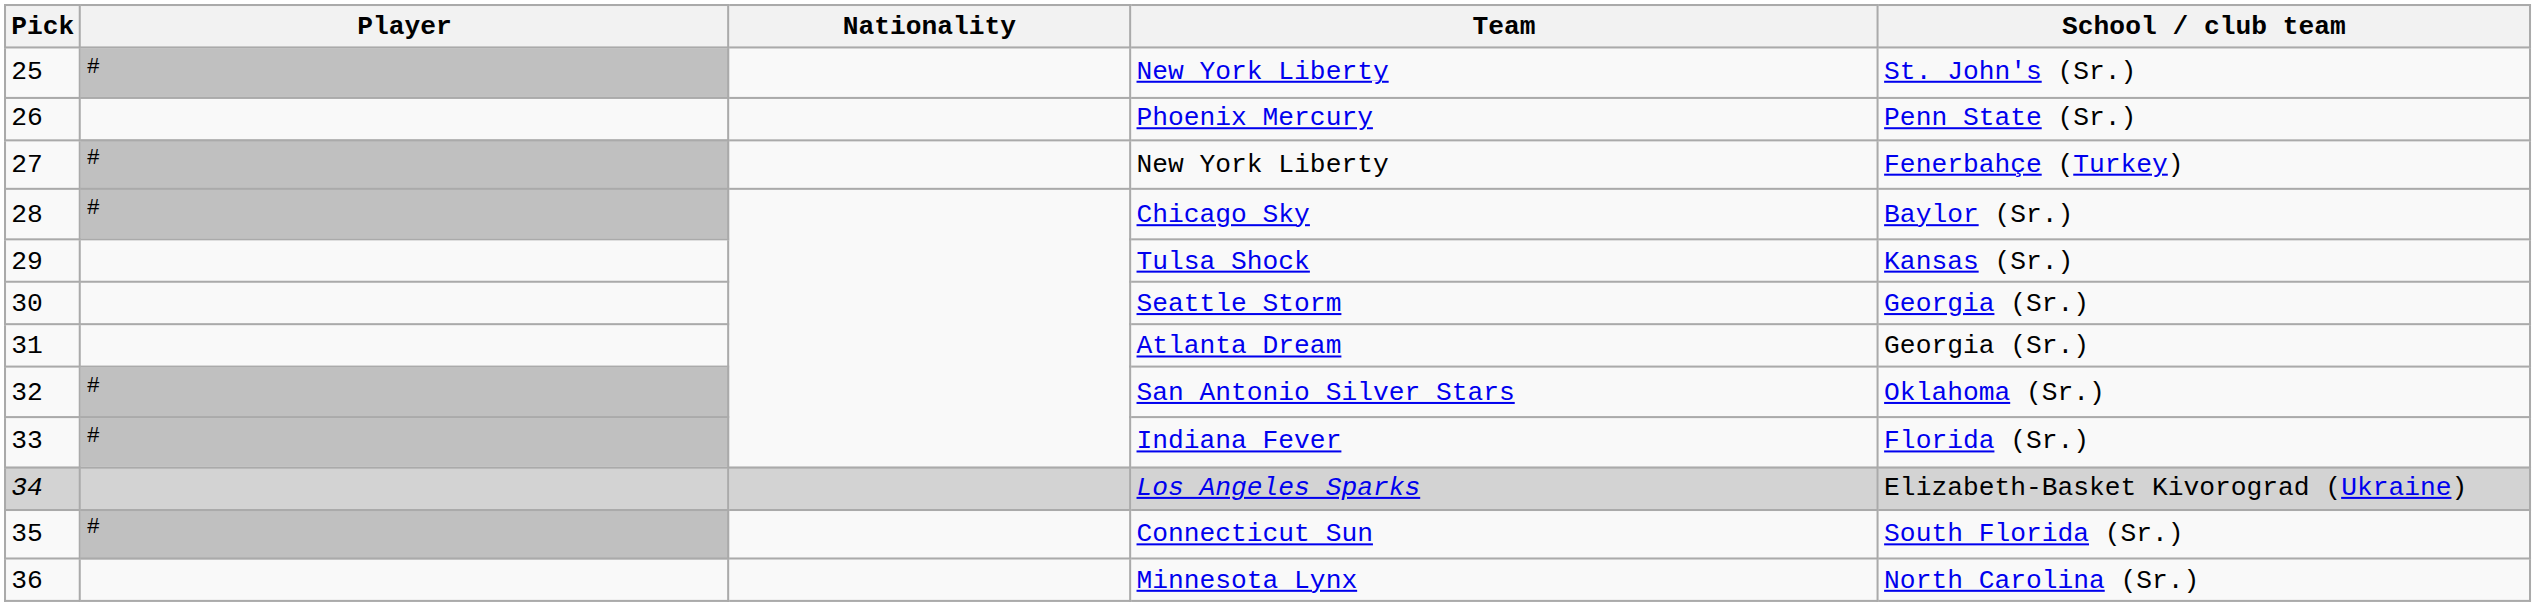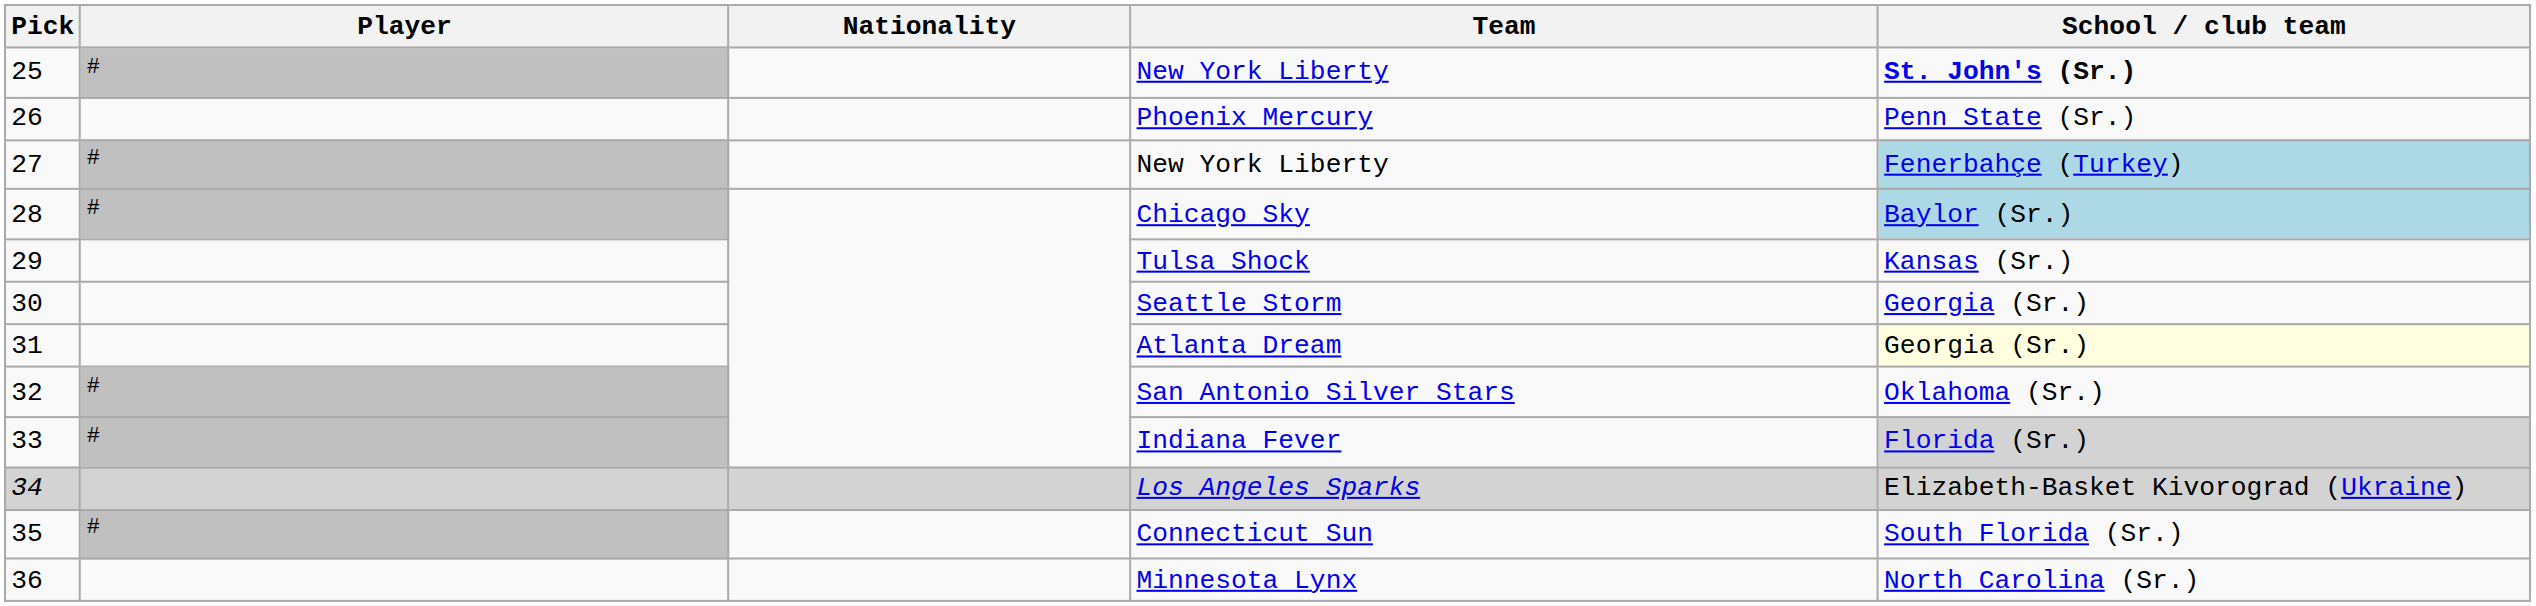(2010, 73) normal -> (2010, 73) bold
(2034, 165) no background -> (2034, 165) lightblue background
(1979, 214) no background -> (1979, 214) lightblue background
(1987, 346) no background -> (1987, 346) lightyellow background
(1987, 442) no background -> (1987, 442) lightgrey background
